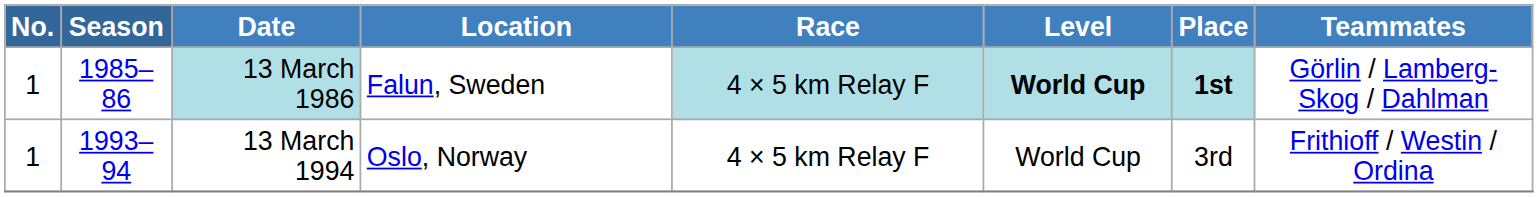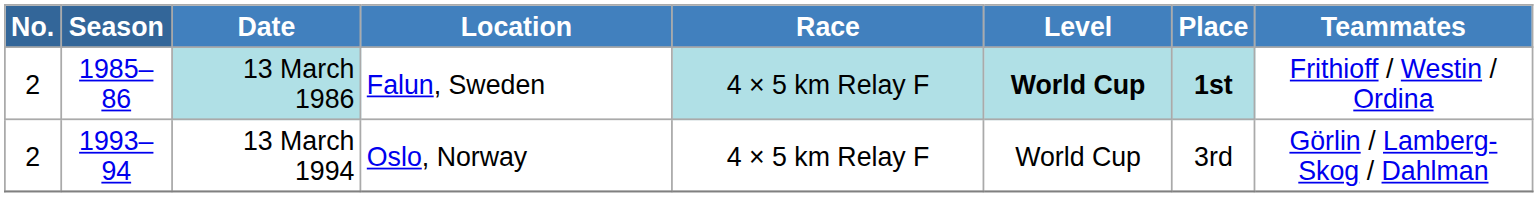(33, 84) 1 -> (33, 84) 2
(1393, 84) Görlin / Lamberg-Skog / Dahlman -> (1393, 84) Frithioff / Westin / Ordina
(33, 156) 1 -> (33, 156) 2
(1393, 156) Frithioff / Westin / Ordina -> (1393, 156) Görlin / Lamberg-Skog / Dahlman
